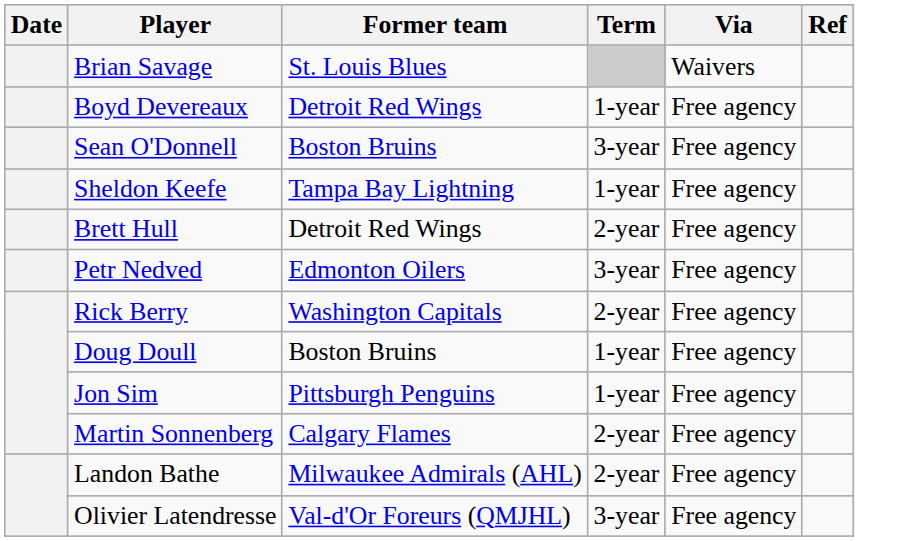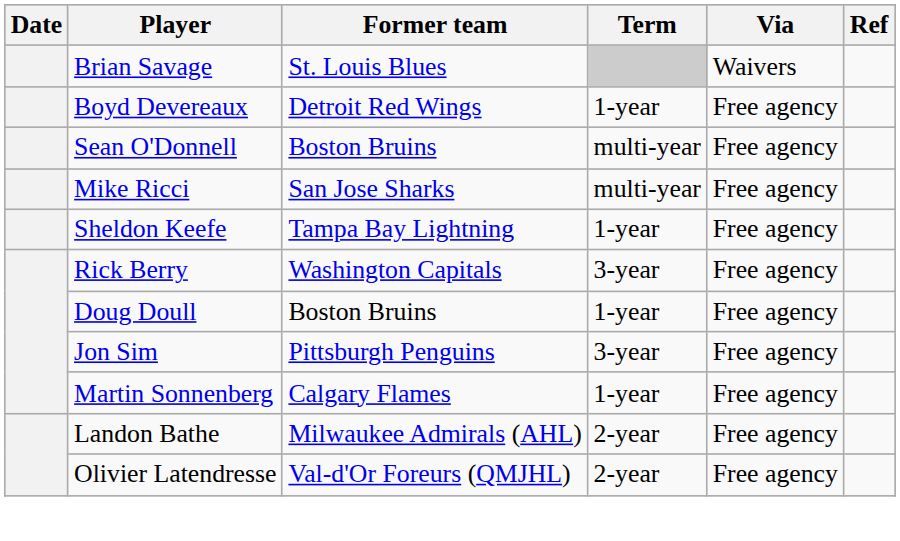(627, 147) 3-year -> (647, 147) multi-year
+ row: (132, 188)
- row: (126, 229)
- row: (138, 270)
(627, 310) 2-year -> (627, 270) 3-year
(627, 392) 1-year -> (627, 351) 3-year
(627, 433) 2-year -> (627, 392) 1-year
(627, 515) 3-year -> (627, 474) 2-year
